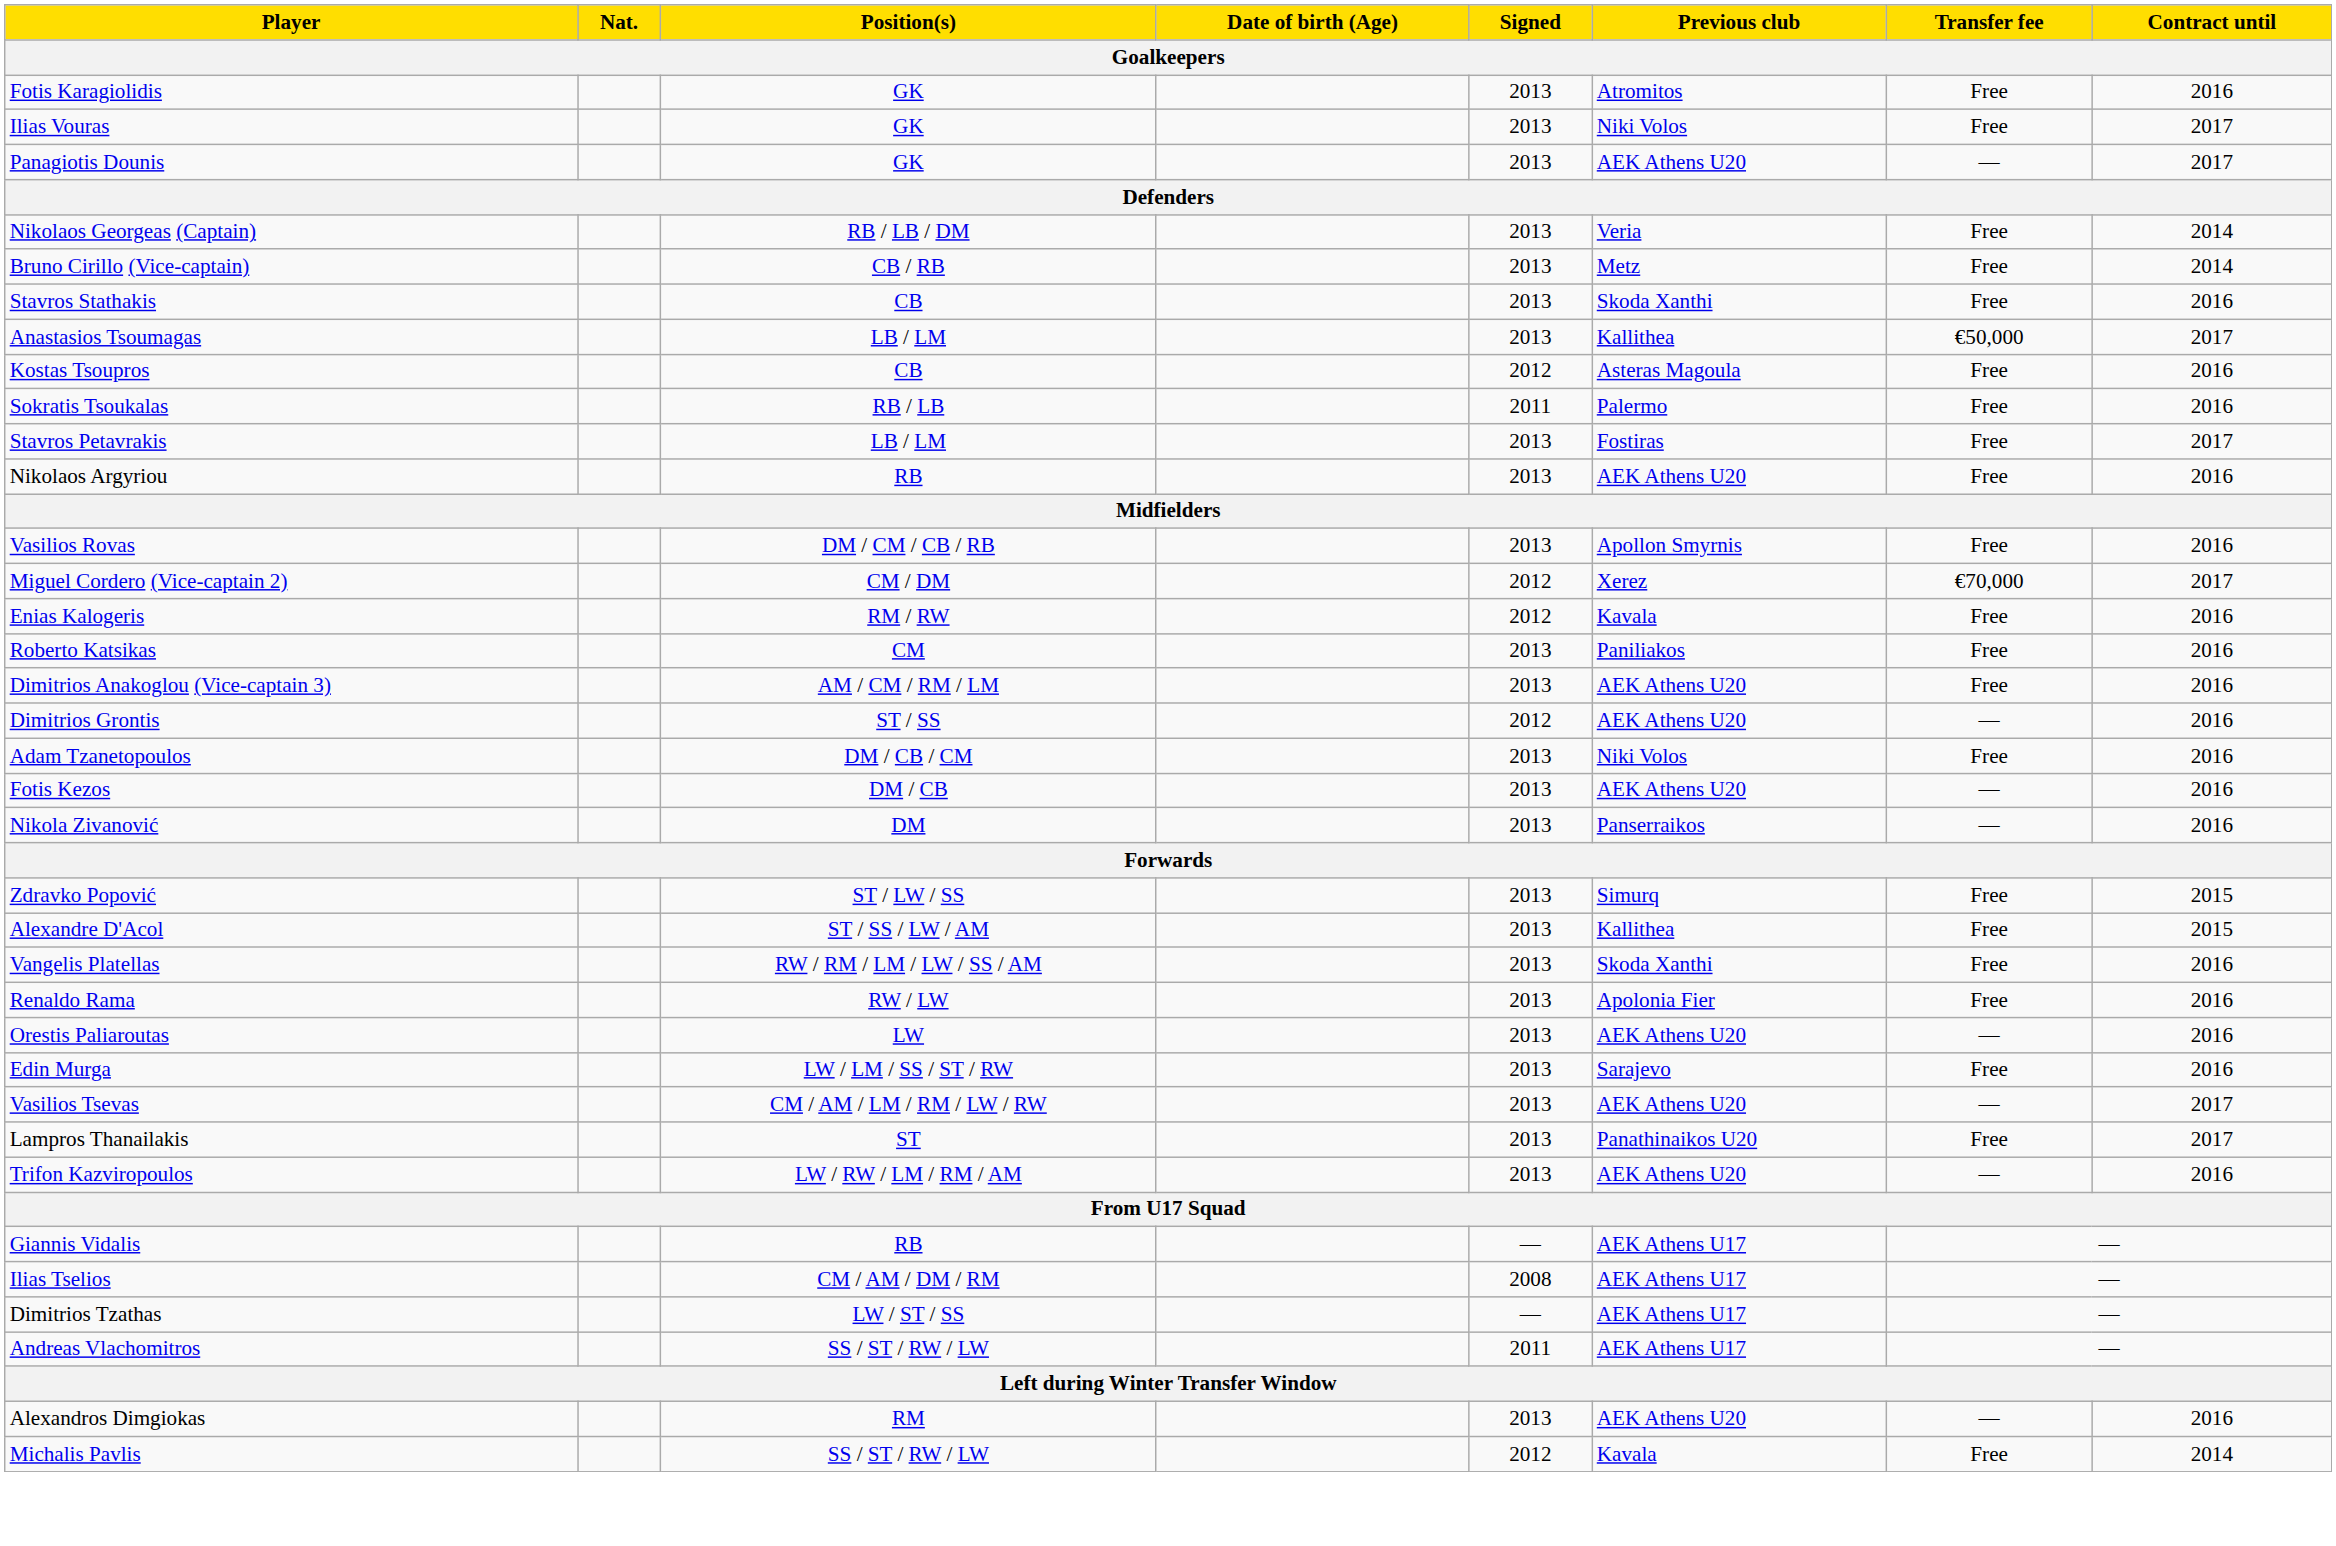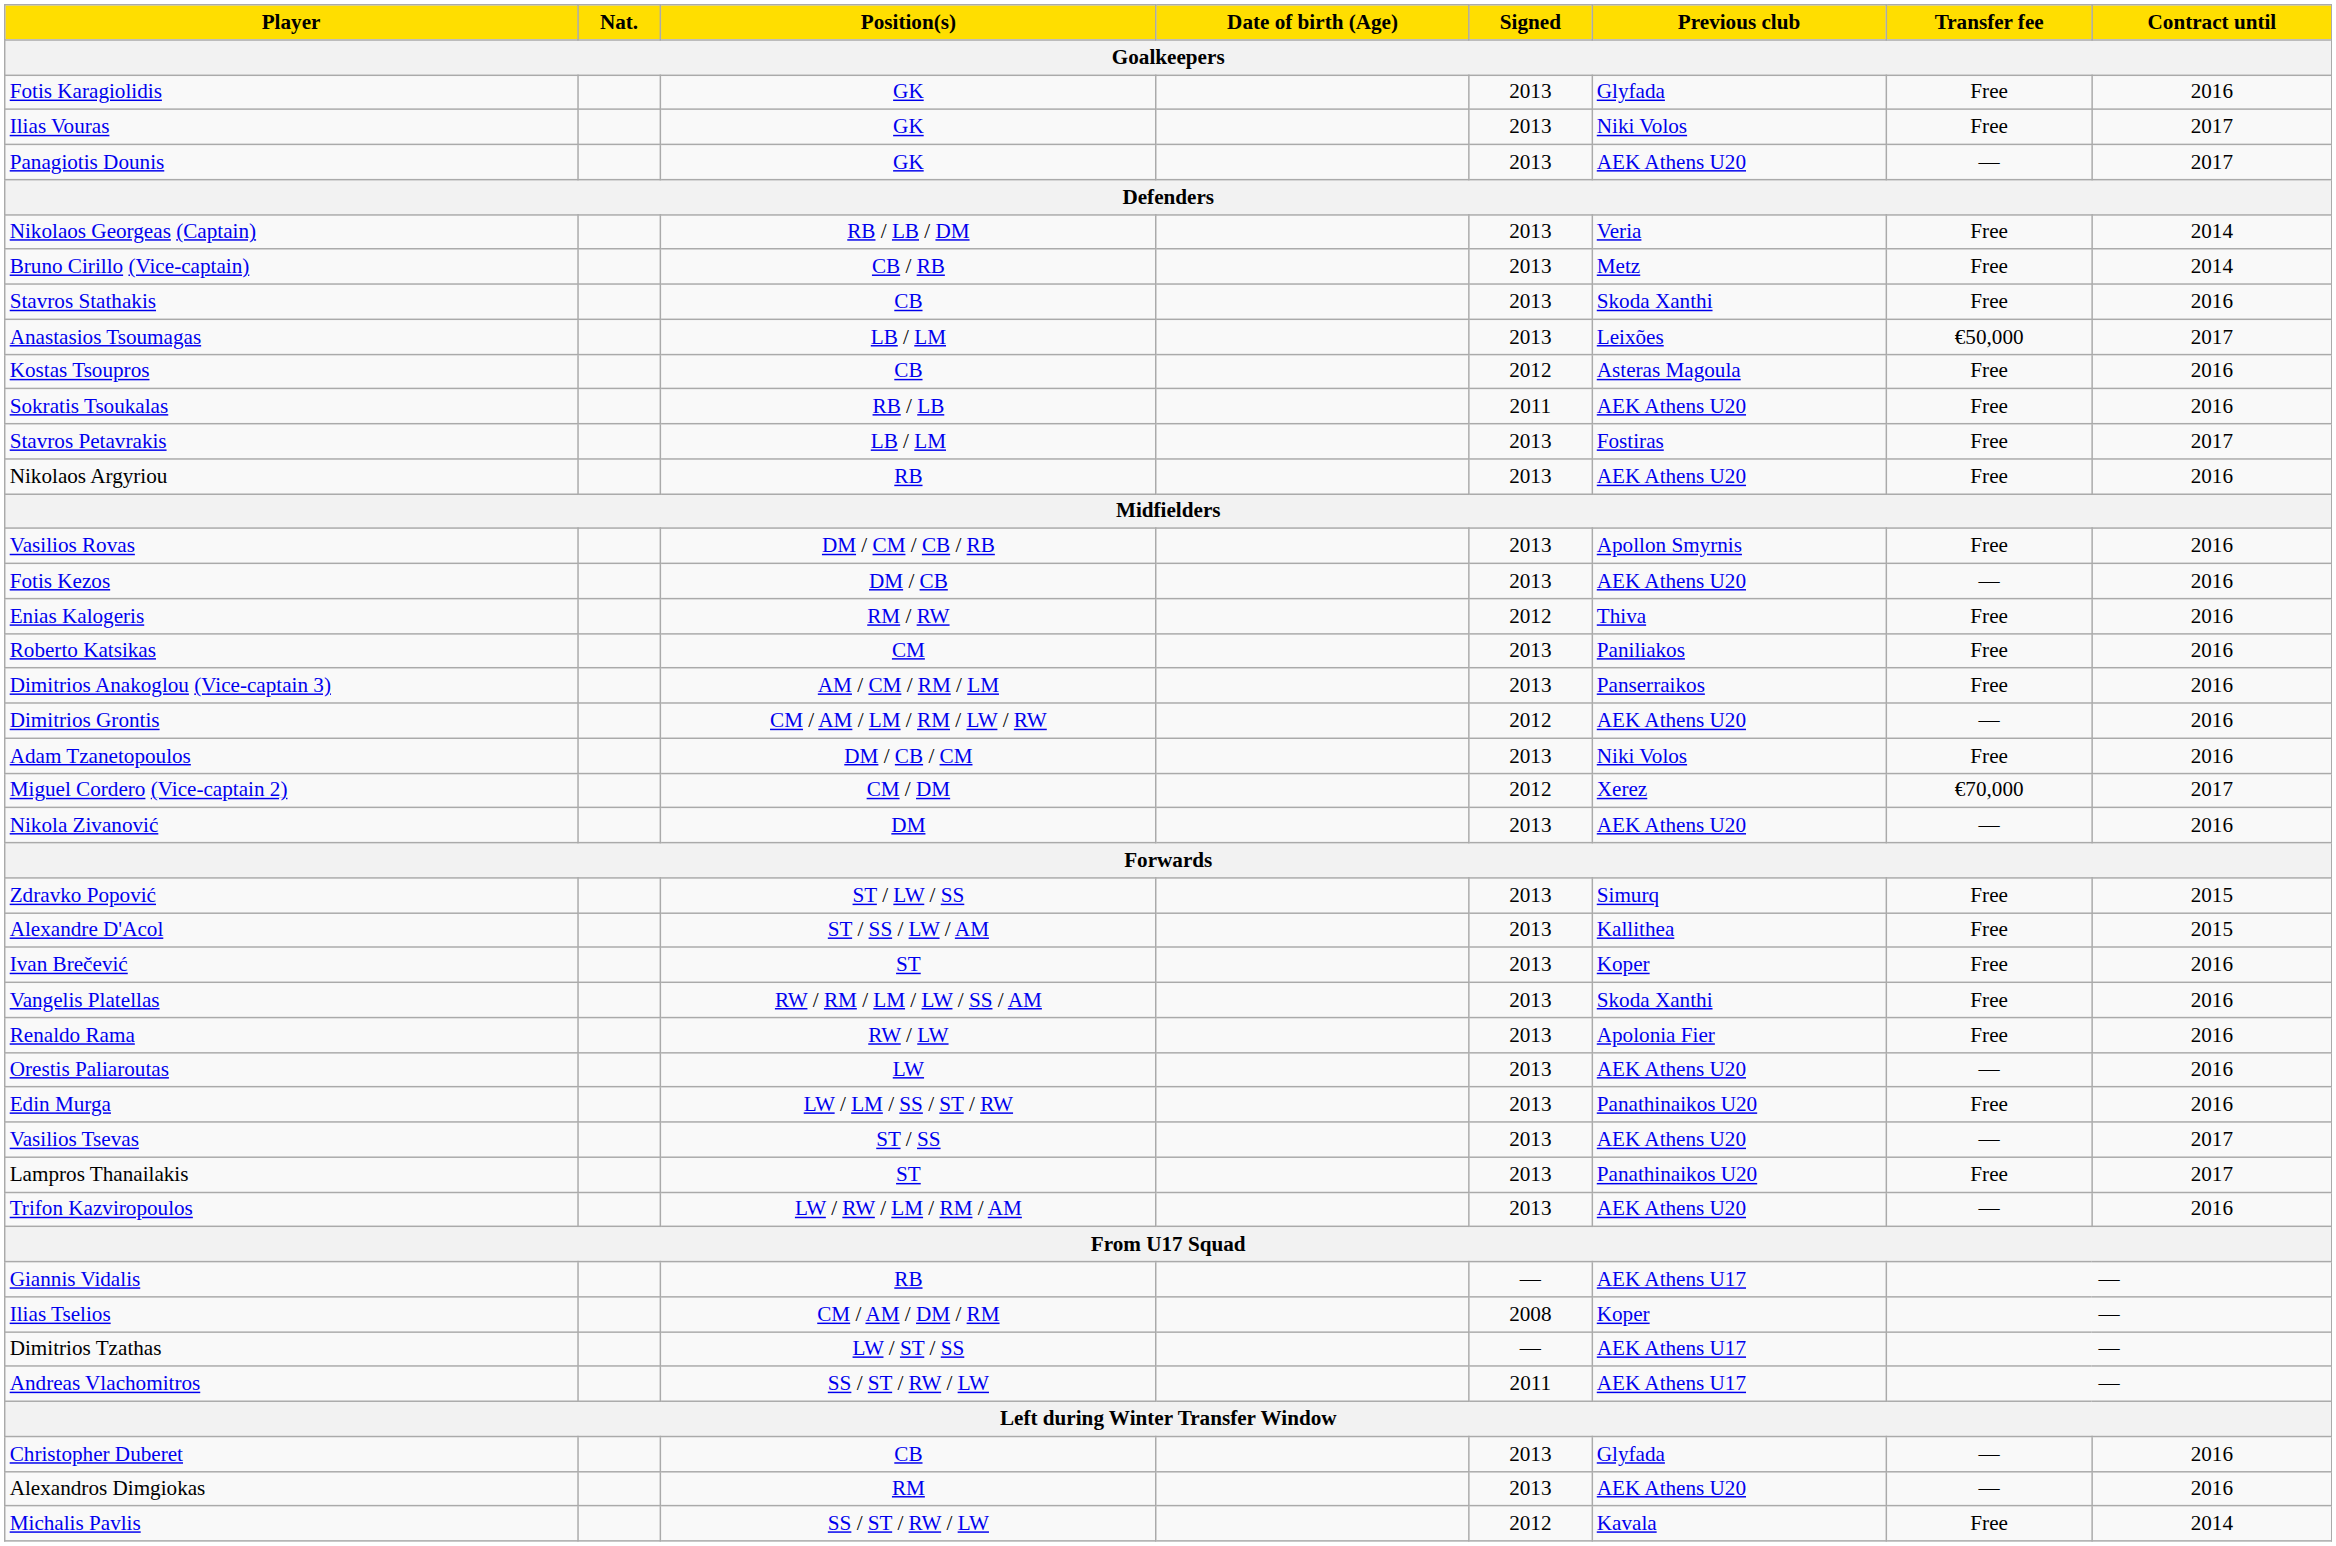(1640, 92) Atromitos -> (1631, 92) Glyfada
(1636, 336) Kallithea -> (1630, 336) Leixões
(1632, 406) Palermo -> (1671, 406) AEK Athens U20
rows swapped: (149, 580) <-> (60, 790)
(1627, 615) Kavala -> (1621, 615) Thiva
(1671, 685) AEK Athens U20 -> (1651, 685) Panserraikos
(908, 720) ST / SS -> (908, 720) CM / AM / LM / RM / LW / RW
(1651, 825) Panserraikos -> (1671, 825) AEK Athens U20
+ row: (69, 964)
(1634, 1069) Sarajevo -> (1677, 1104) Panathinaikos U20
(908, 1104) CM / AM / LM / RM / LW / RW -> (908, 1139) ST / SS
(1671, 1279) AEK Athens U17 -> (1623, 1314) Koper
+ row: (96, 1453)
